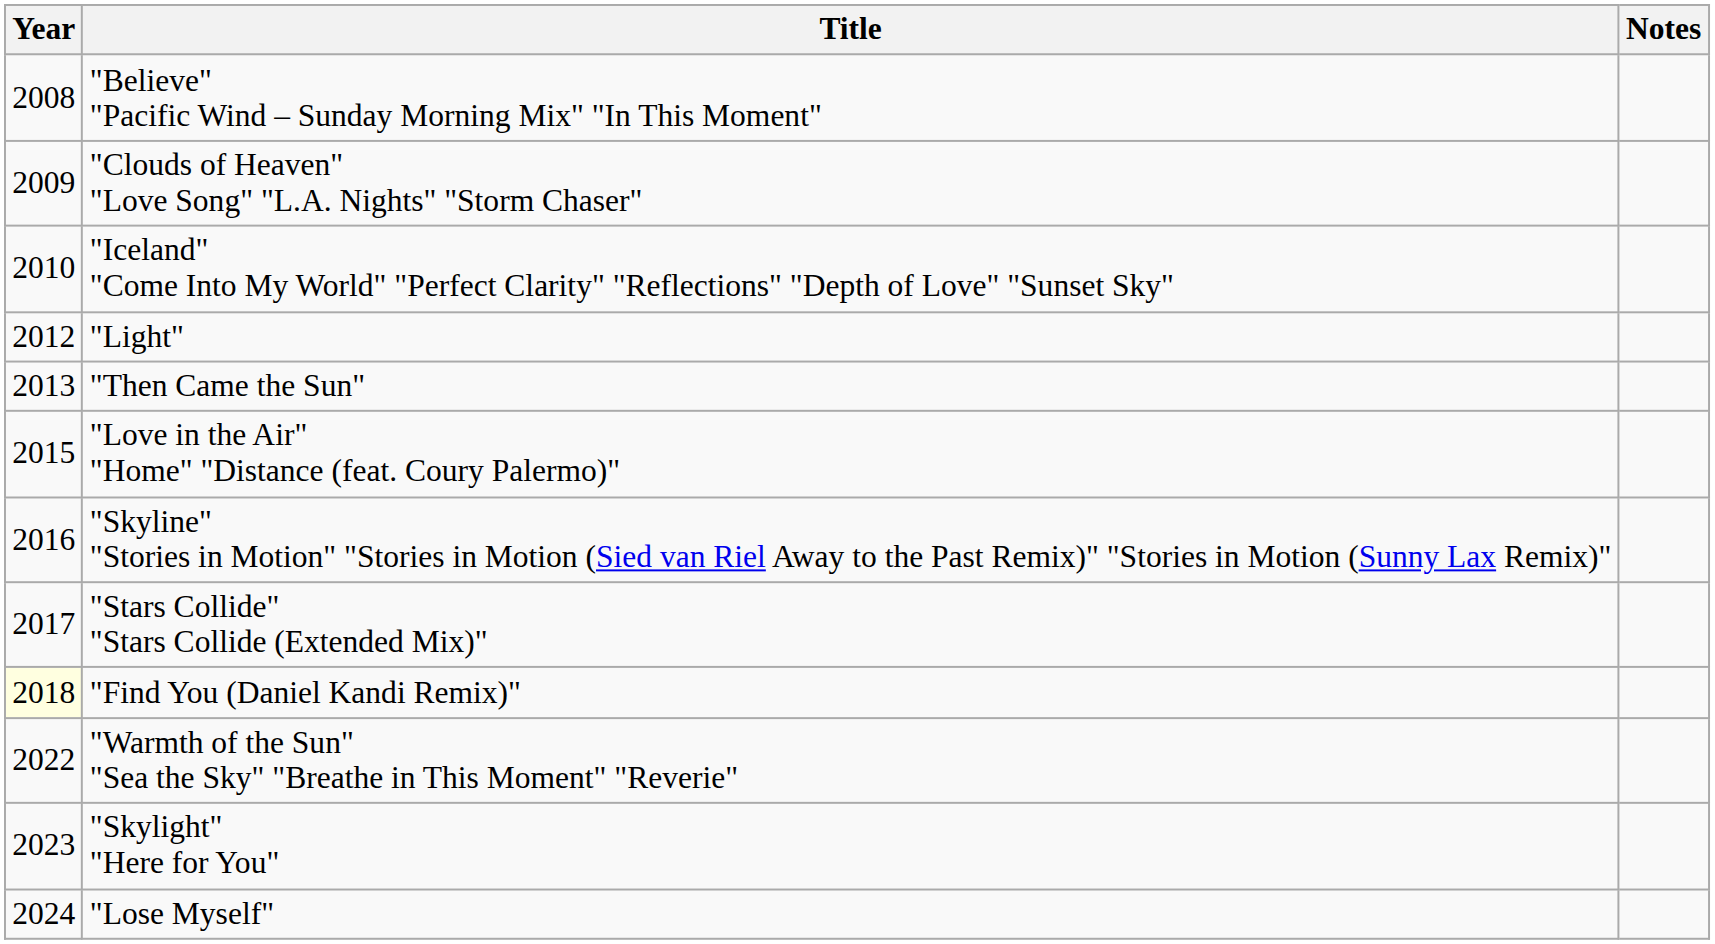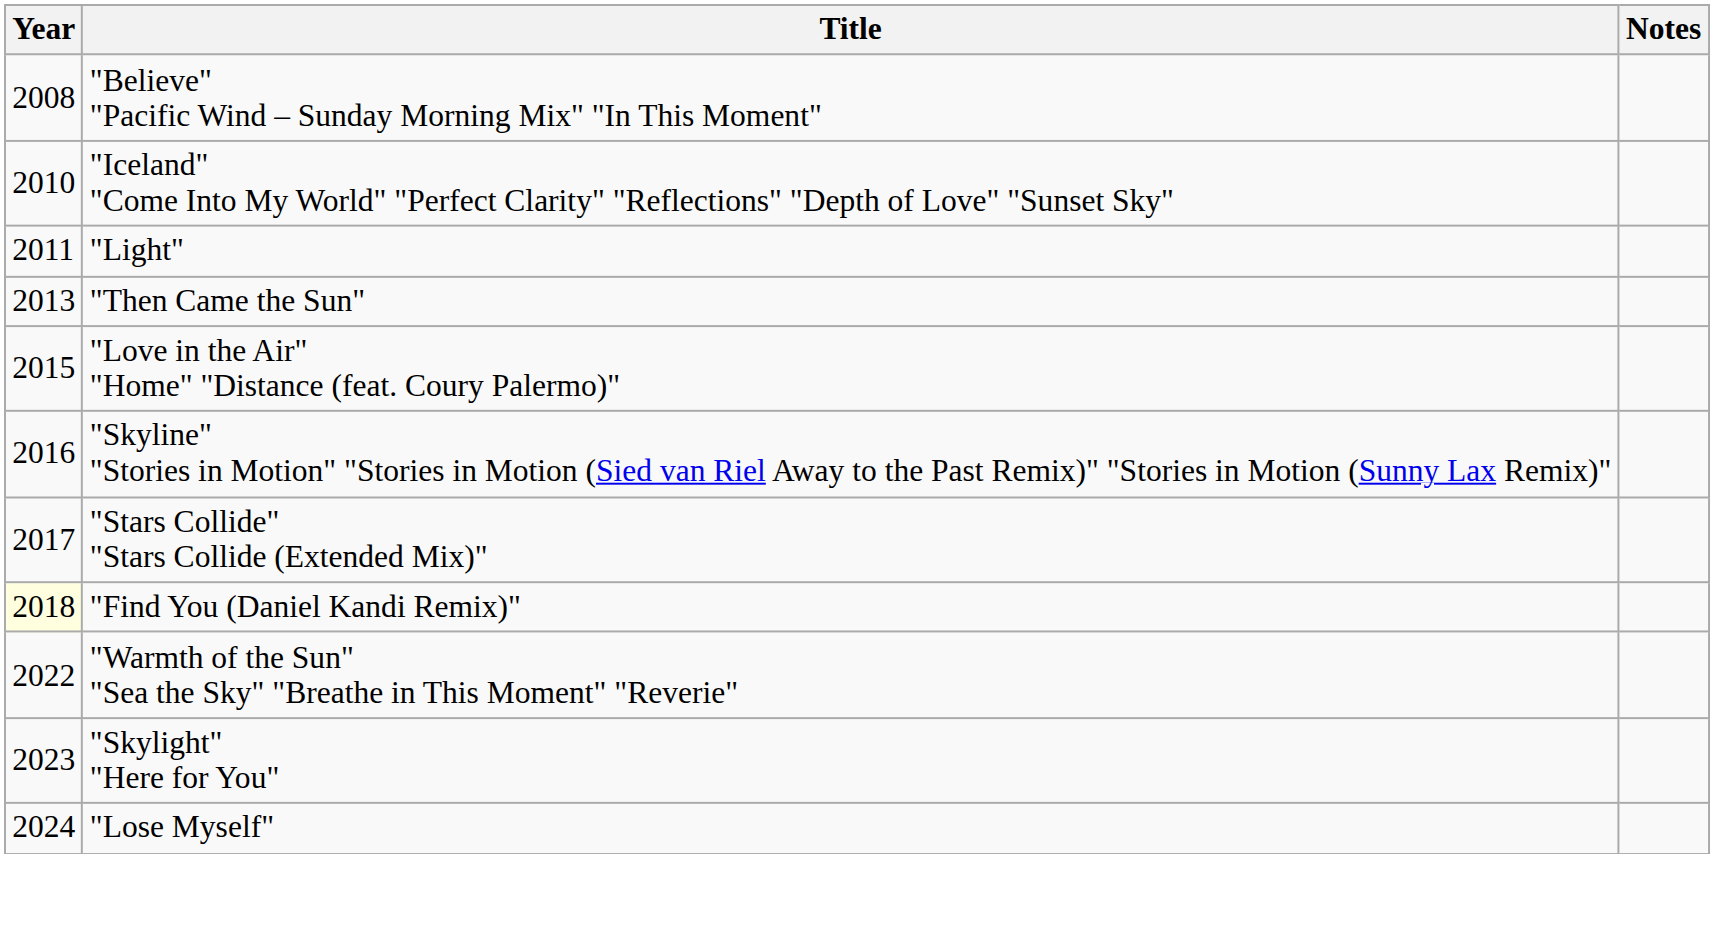- row: (366, 182)
(44, 335) 2012 -> (43, 250) 2011
